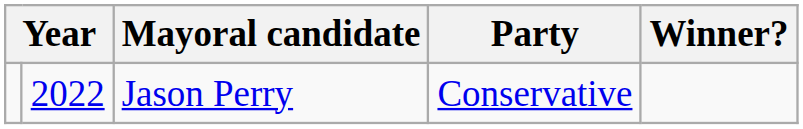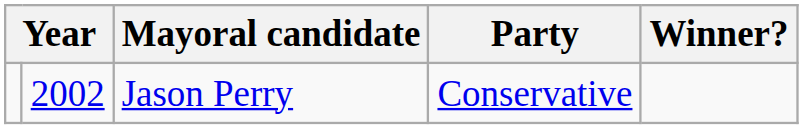(68, 92) 2022 -> (68, 92) 2002
